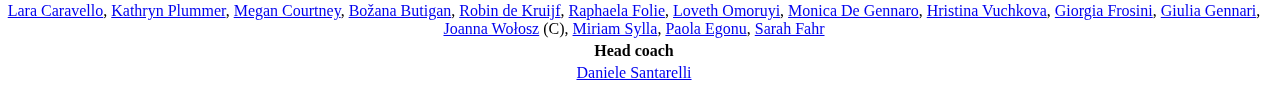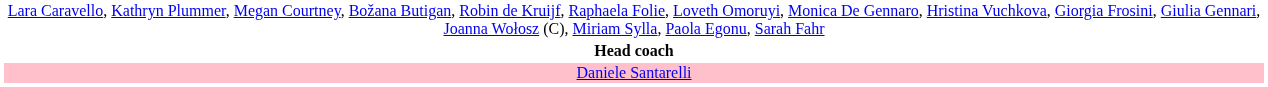(634, 72) no background -> (634, 72) pink background
